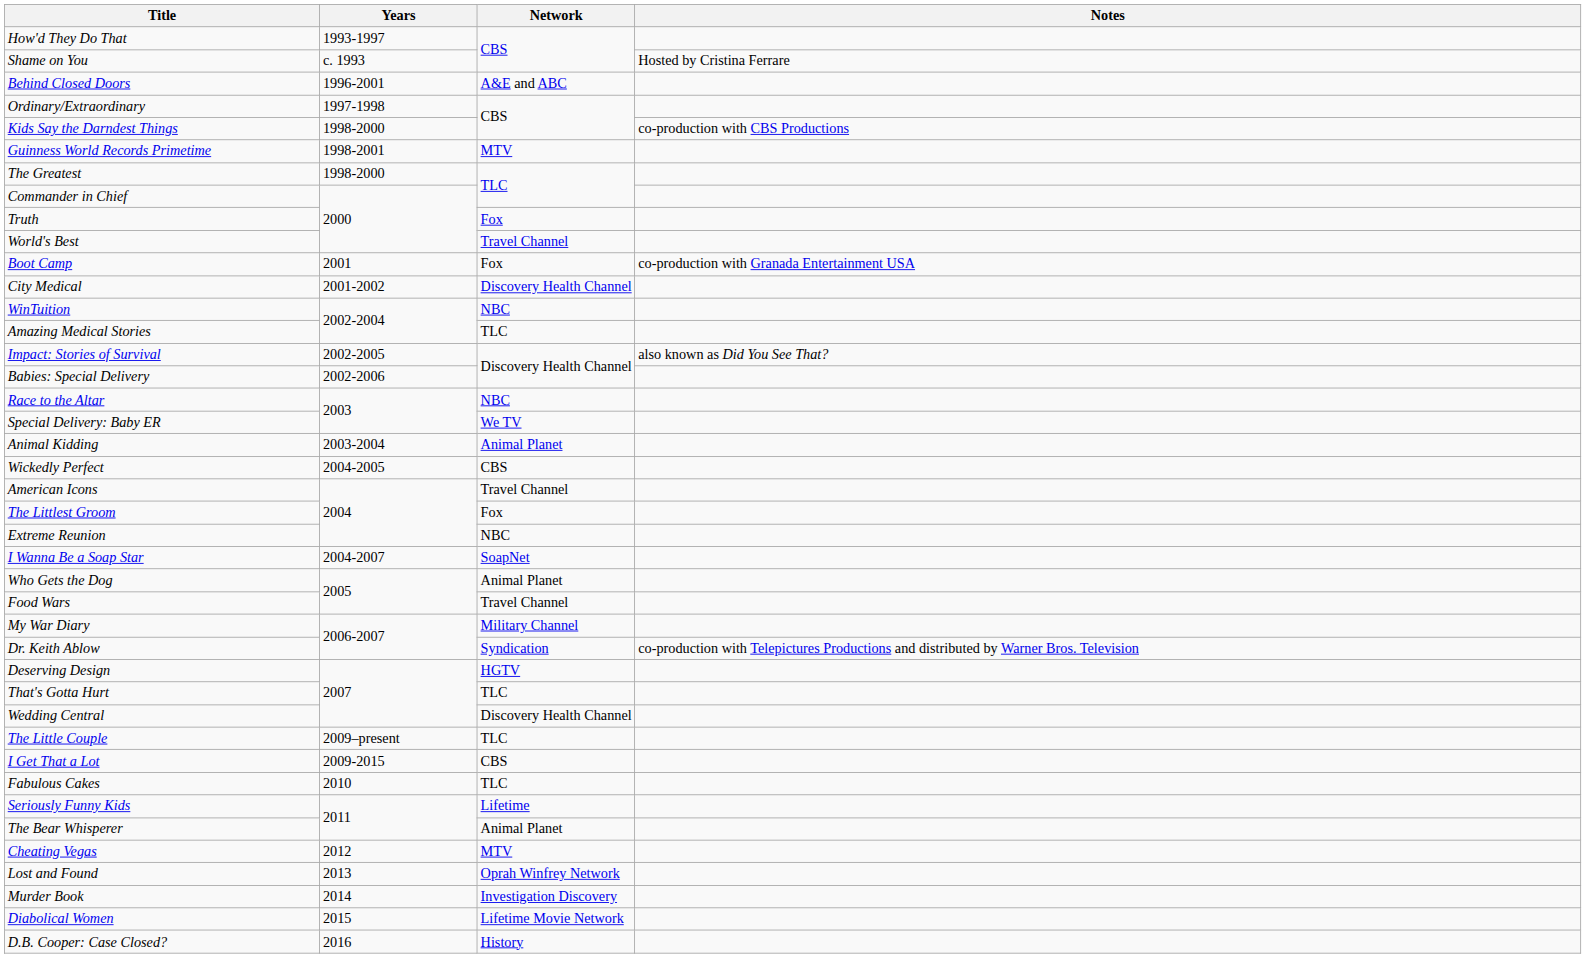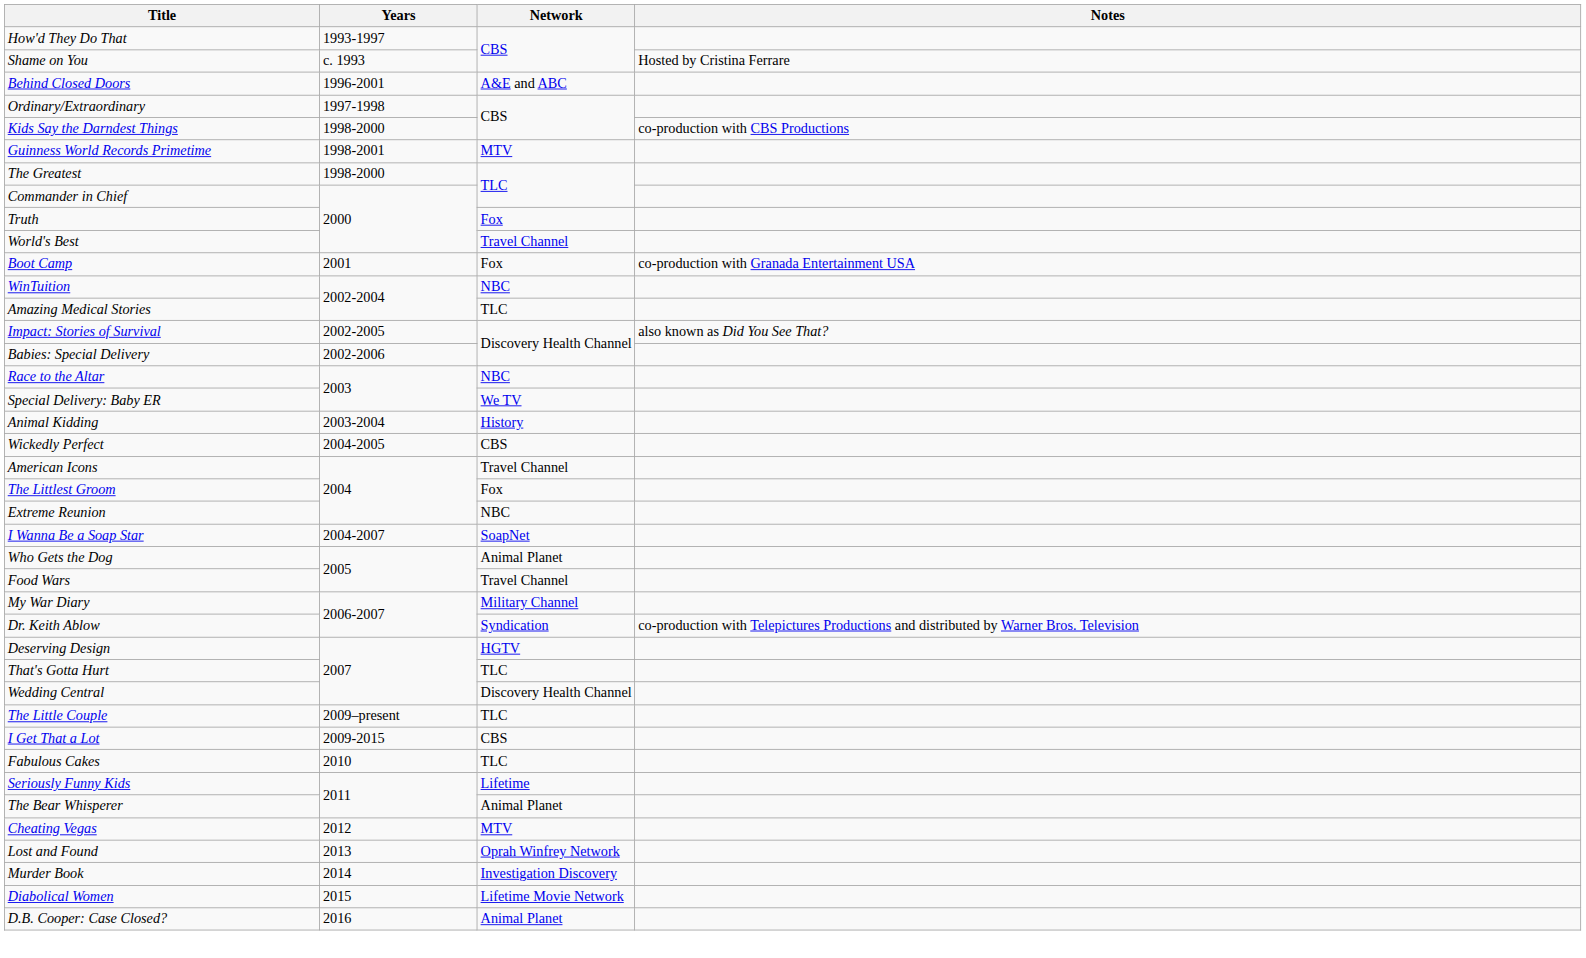- row: (45, 286)
(522, 444) Animal Planet -> (502, 422) History
(502, 941) History -> (522, 919) Animal Planet
